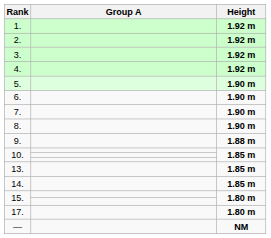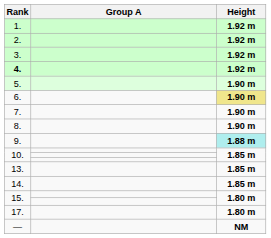(18, 69) normal -> (18, 69) bold
(241, 98) no background -> (241, 98) khaki background
(241, 141) no background -> (241, 141) paleturquoise background
